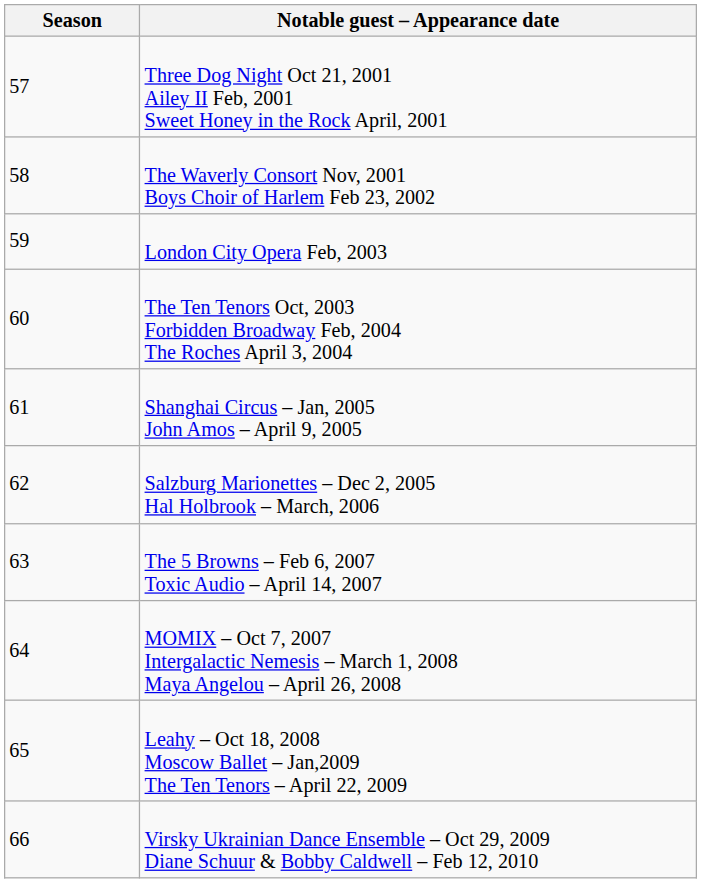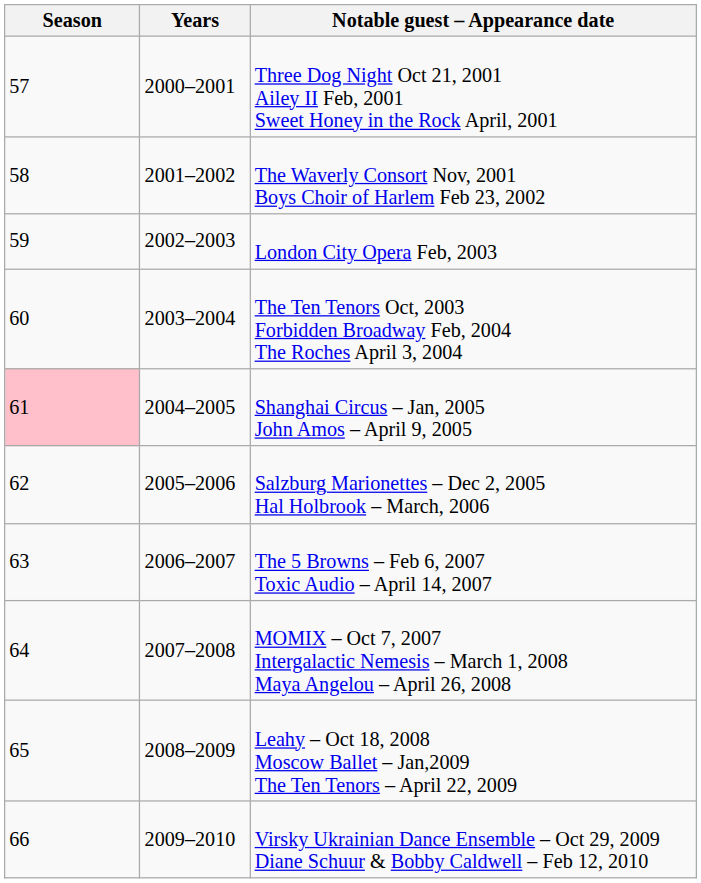+ column: (195, 20)
(19, 407) no background -> (19, 407) pink background
